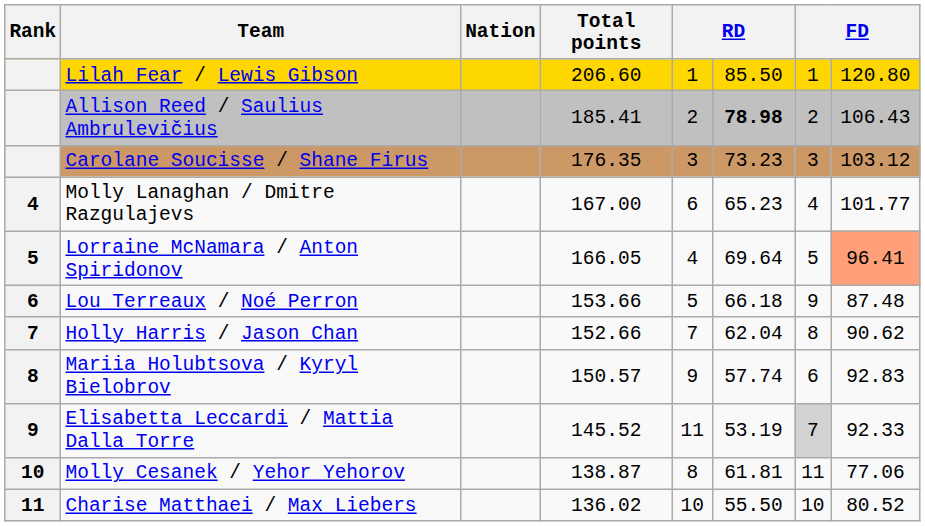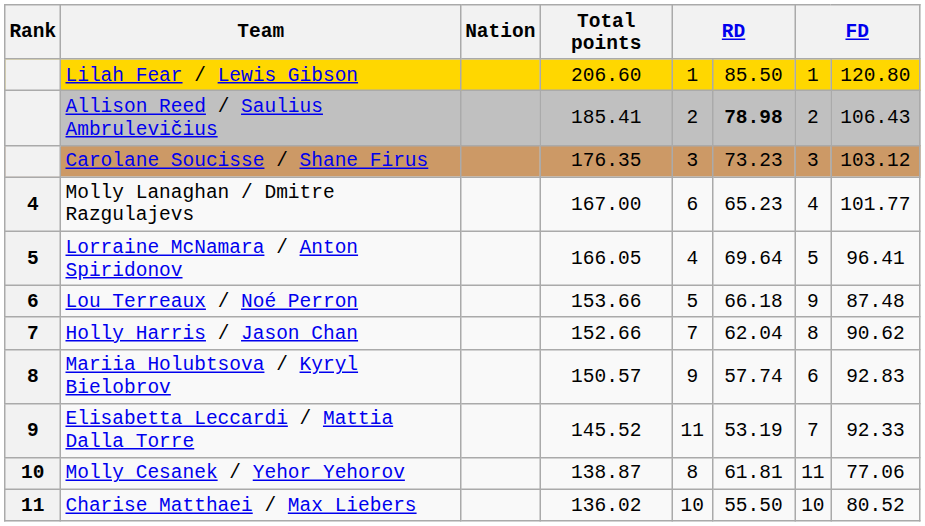(875, 258) lightsalmon background -> (875, 258) no background
(813, 430) lightgrey background -> (813, 430) no background
